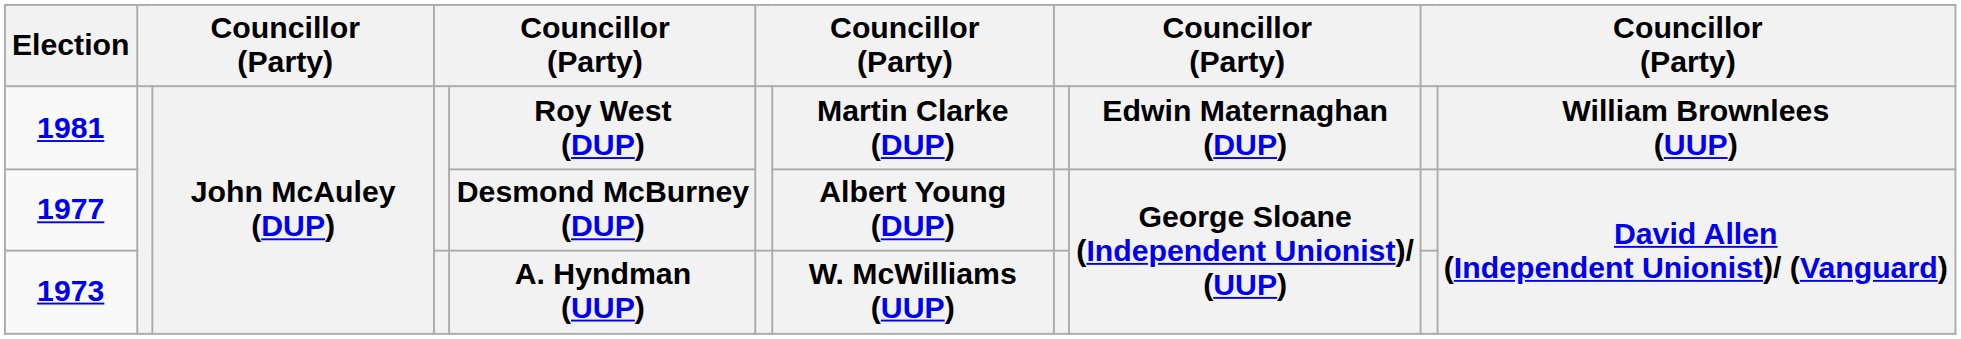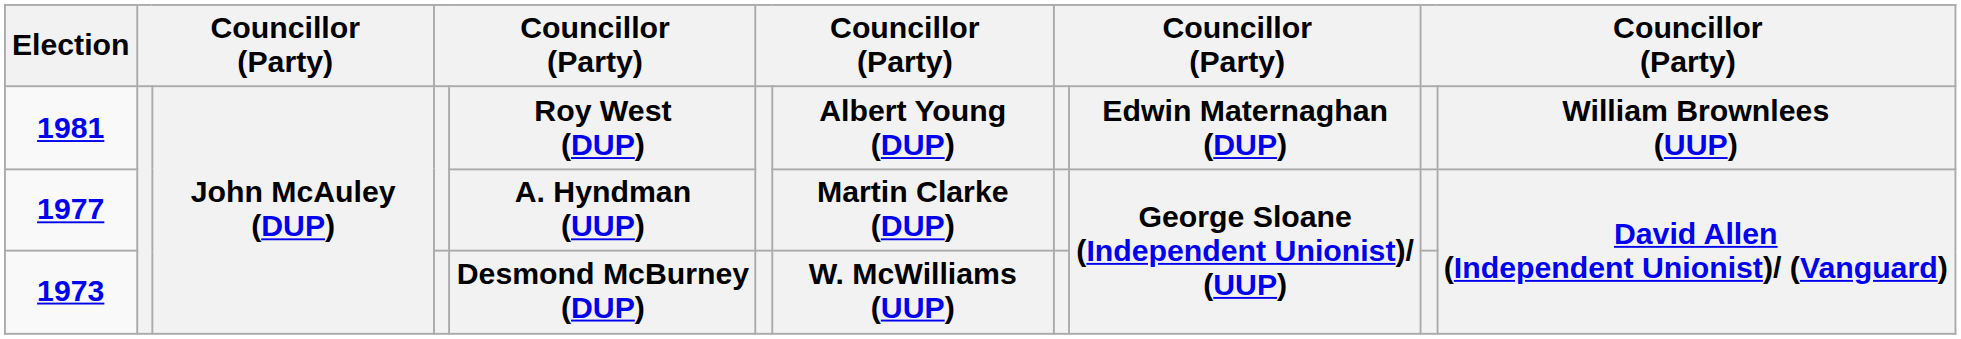(913, 127) Martin Clarke (DUP) -> (913, 127) Albert Young (DUP)
(603, 209) Desmond McBurney (DUP) -> (603, 209) A. Hyndman (UUP)
(913, 209) Albert Young (DUP) -> (913, 209) Martin Clarke (DUP)
(603, 291) A. Hyndman (UUP) -> (603, 291) Desmond McBurney (DUP)
